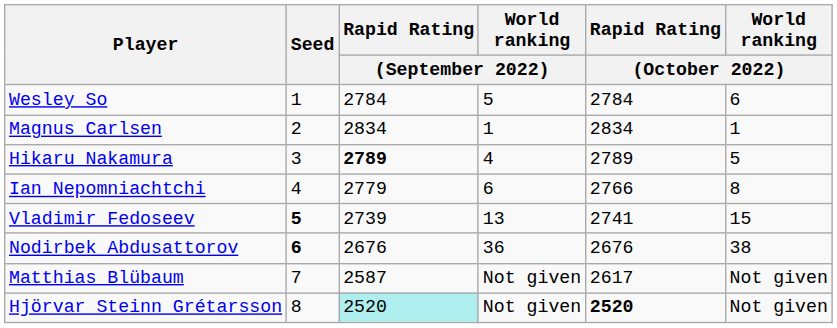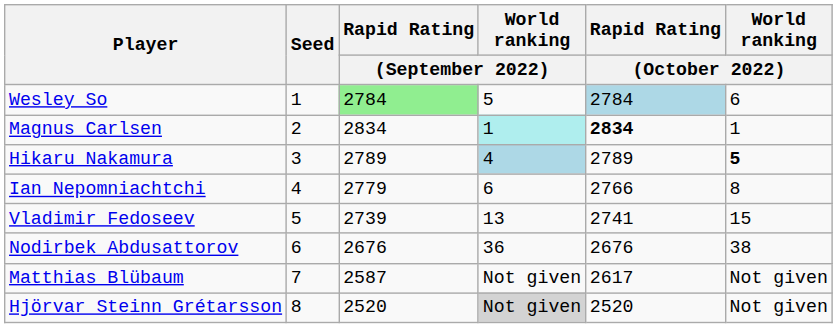(365, 100) no background -> (365, 100) lightgreen background
(612, 100) no background -> (612, 100) lightblue background
(488, 130) no background -> (488, 130) paleturquoise background
(612, 130) normal -> (612, 130) bold
(365, 159) bold -> (365, 159) normal
(488, 159) no background -> (488, 159) lightblue background
(735, 159) normal -> (735, 159) bold
(296, 219) bold -> (296, 219) normal
(296, 248) bold -> (296, 248) normal
(365, 307) paleturquoise background -> (365, 307) no background
(532, 307) no background -> (532, 307) lightgrey background
(612, 307) bold -> (612, 307) normal
